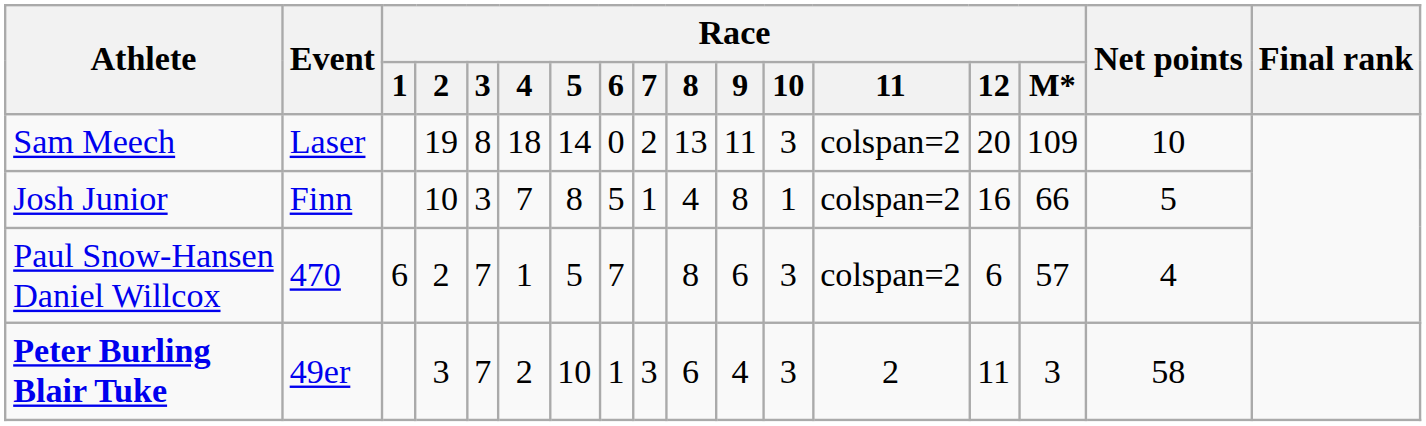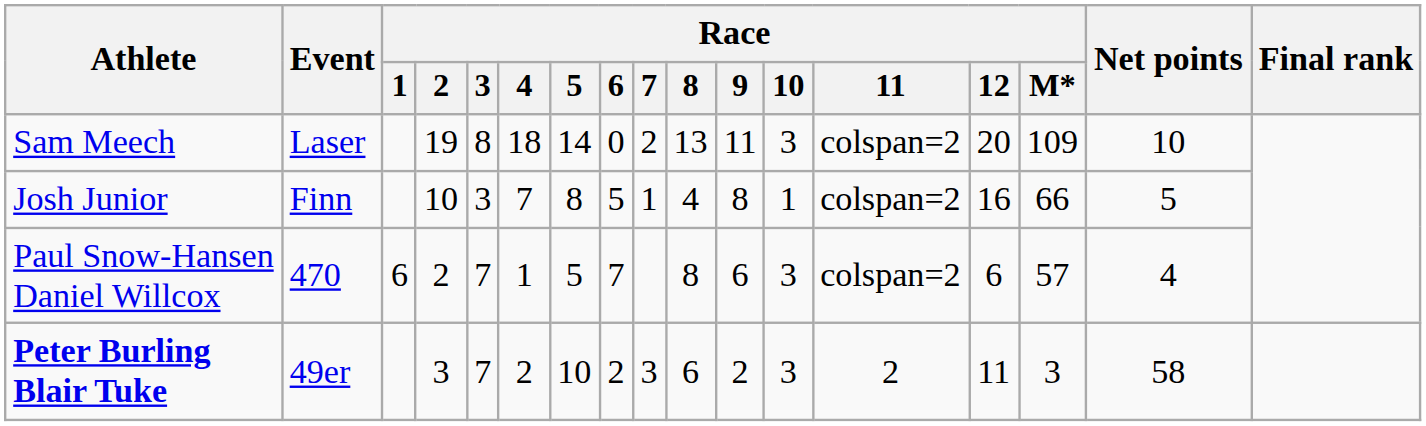(616, 371) 1 -> (616, 371) 2
(740, 371) 4 -> (740, 371) 2
